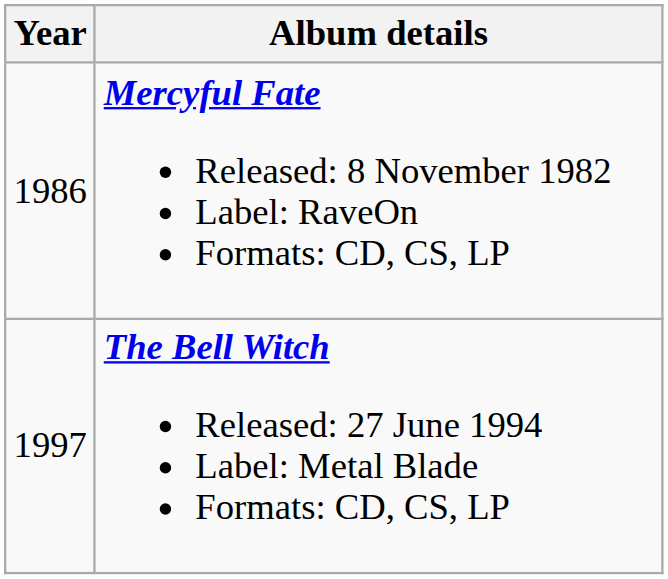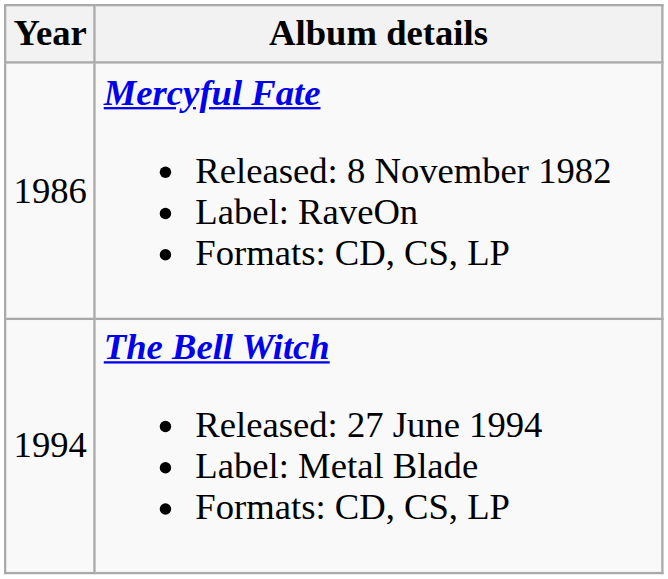(50, 445) 1997 -> (50, 445) 1994
